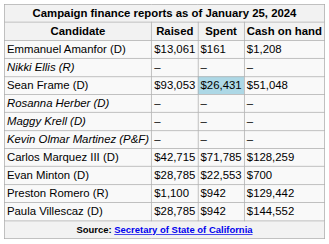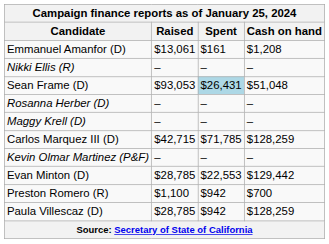rows swapped: (78, 139) <-> (63, 157)
(259, 175) $700 -> (271, 175) $129,442
(271, 193) $129,442 -> (259, 193) $700
(271, 211) $144,552 -> (271, 211) $128,259
